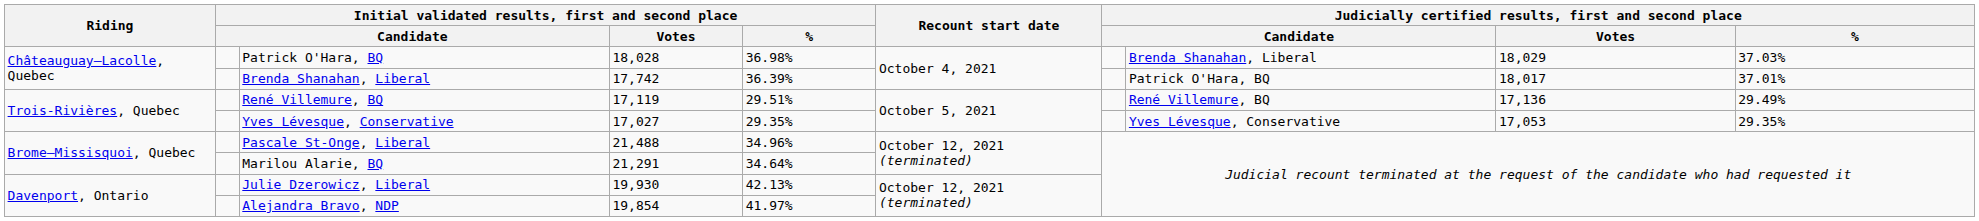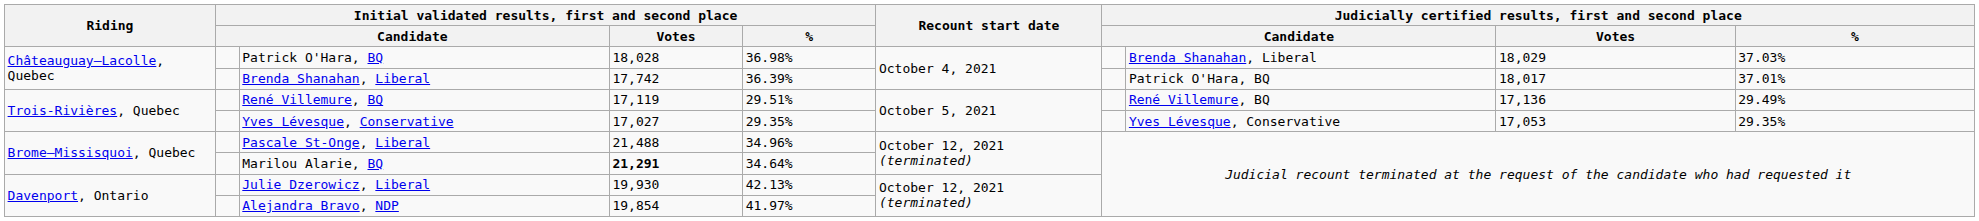(636, 163) normal -> (636, 163) bold
